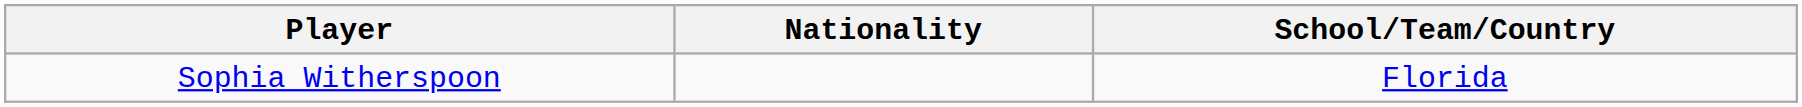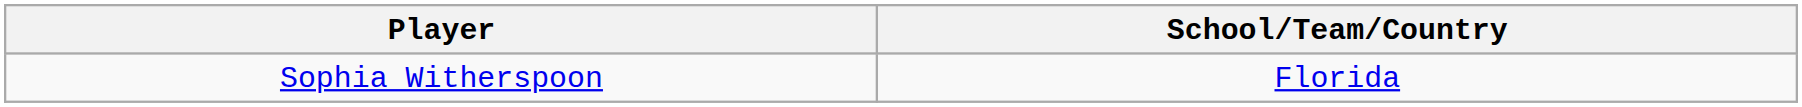- column: (883, 30)
